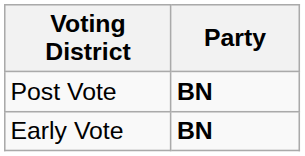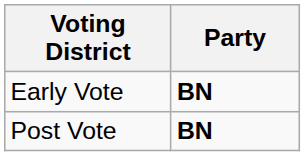rows swapped: (64, 91) <-> (67, 130)
